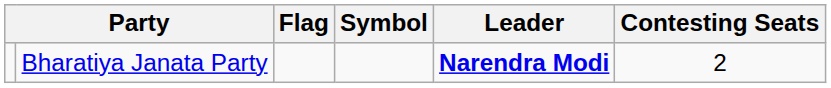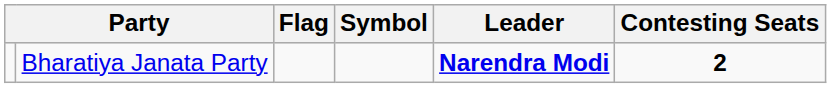(720, 62) normal -> (720, 62) bold
